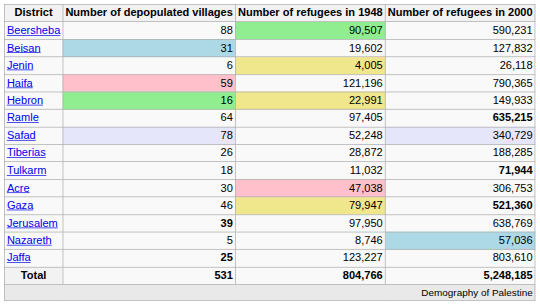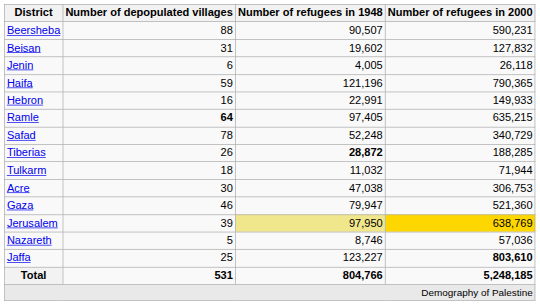(366, 30) lightgreen background -> (366, 30) no background
(227, 48) lightblue background -> (227, 48) no background
(369, 65) khaki background -> (369, 65) no background
(227, 83) pink background -> (227, 83) no background
(227, 100) lightgreen background -> (227, 100) no background
(366, 100) khaki background -> (366, 100) no background
(227, 118) normal -> (227, 118) bold
(513, 118) bold -> (513, 118) normal
(227, 135) lavender background -> (227, 135) no background
(513, 135) lavender background -> (513, 135) no background
(366, 153) normal -> (366, 153) bold
(516, 170) bold -> (516, 170) normal
(366, 188) pink background -> (366, 188) no background
(366, 205) khaki background -> (366, 205) no background
(513, 205) bold -> (513, 205) normal
(227, 223) bold -> (227, 223) normal
(366, 223) no background -> (366, 223) khaki background
(513, 223) no background -> (513, 223) gold background
(516, 240) lightblue background -> (516, 240) no background
(227, 258) bold -> (227, 258) normal
(513, 258) normal -> (513, 258) bold
